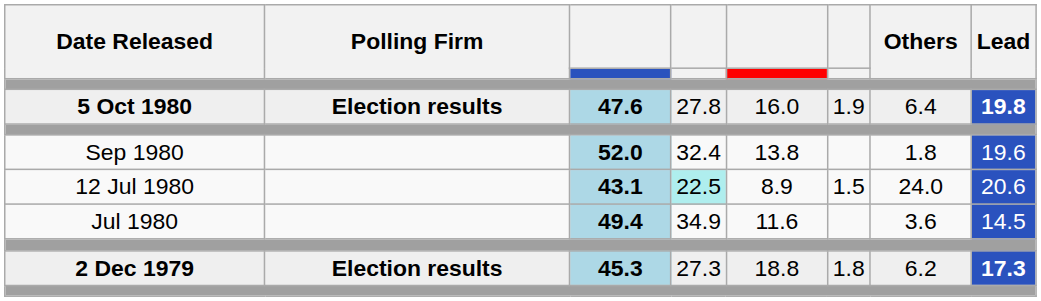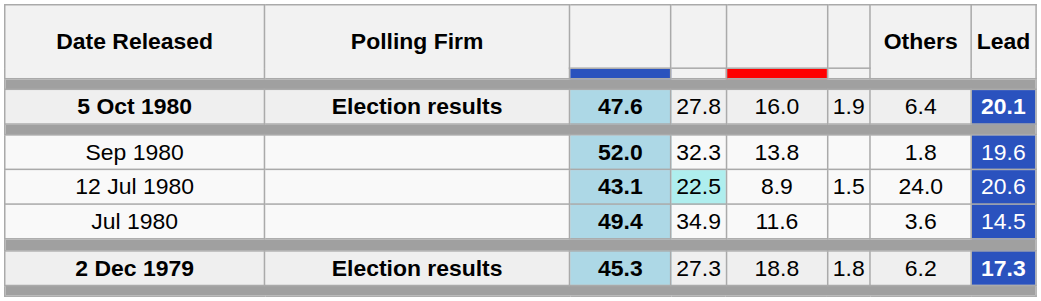(1003, 106) 19.8 -> (1003, 106) 20.1
(699, 152) 32.4 -> (699, 152) 32.3
